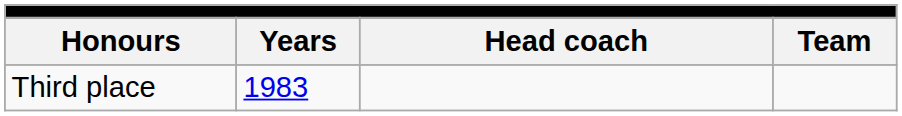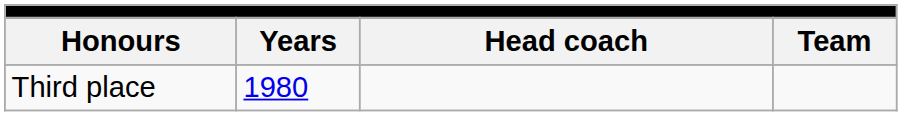(276, 87) 1983 -> (276, 87) 1980
